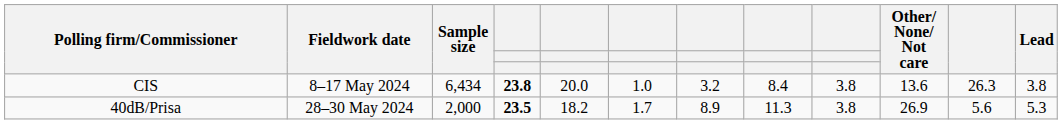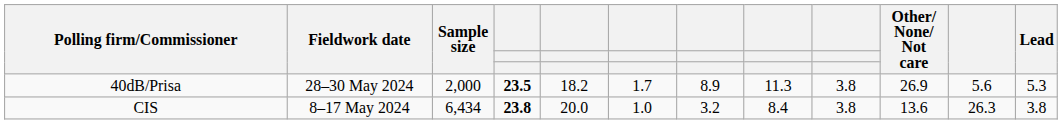rows swapped: (146, 108) <-> (146, 85)
